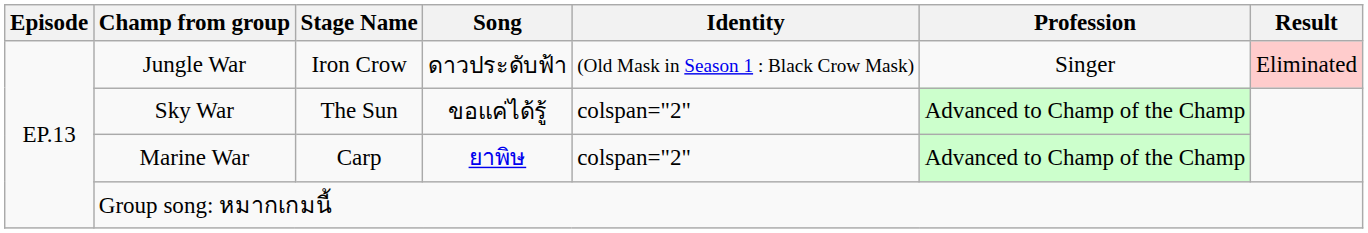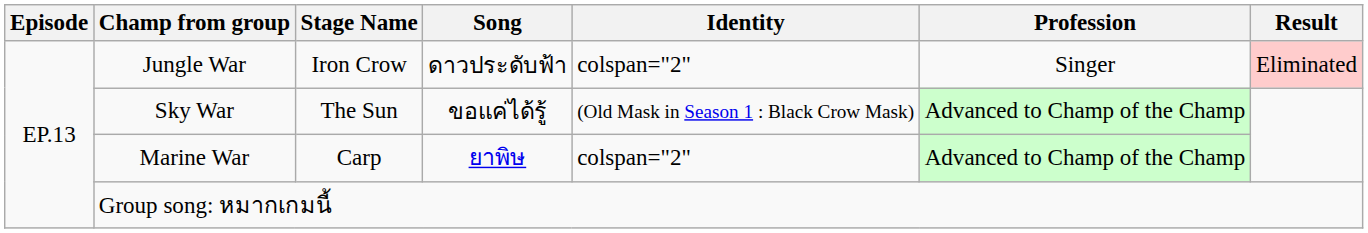(746, 65) (Old Mask in Season 1 : Black Crow Mask) -> (634, 64) colspan="2"
(634, 110) colspan="2" -> (746, 112) (Old Mask in Season 1 : Black Crow Mask)
